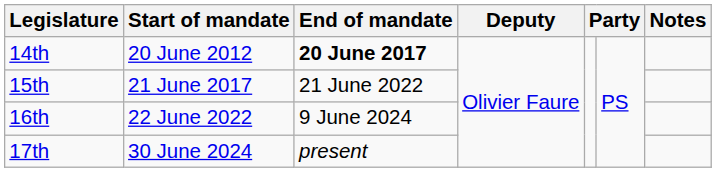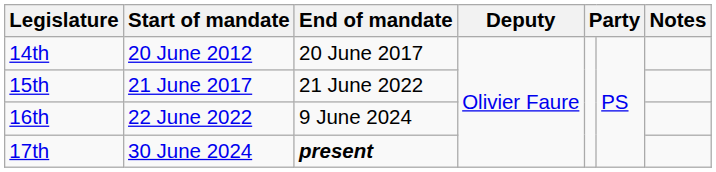(363, 53) bold -> (361, 53) normal
(333, 150) normal -> (336, 150) bold
